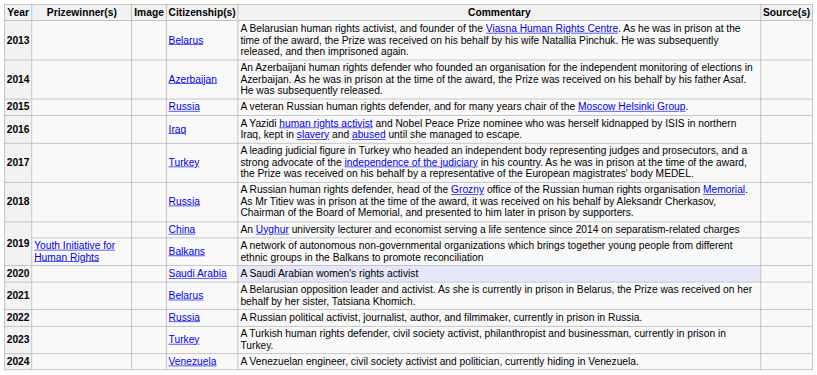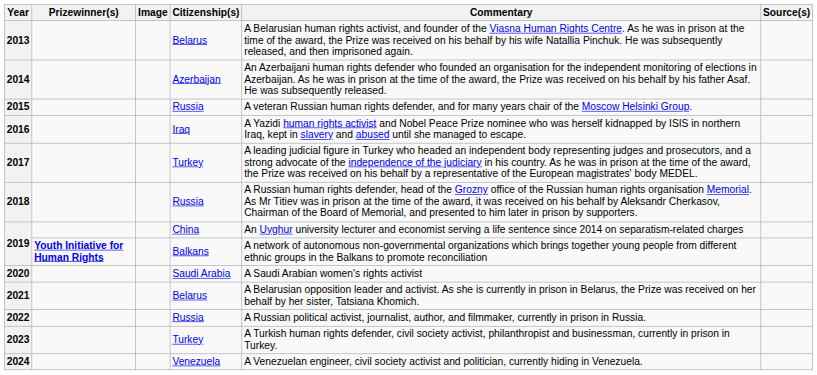(75, 251) normal -> (79, 251) bold
(329, 273) lavender background -> (333, 273) no background
